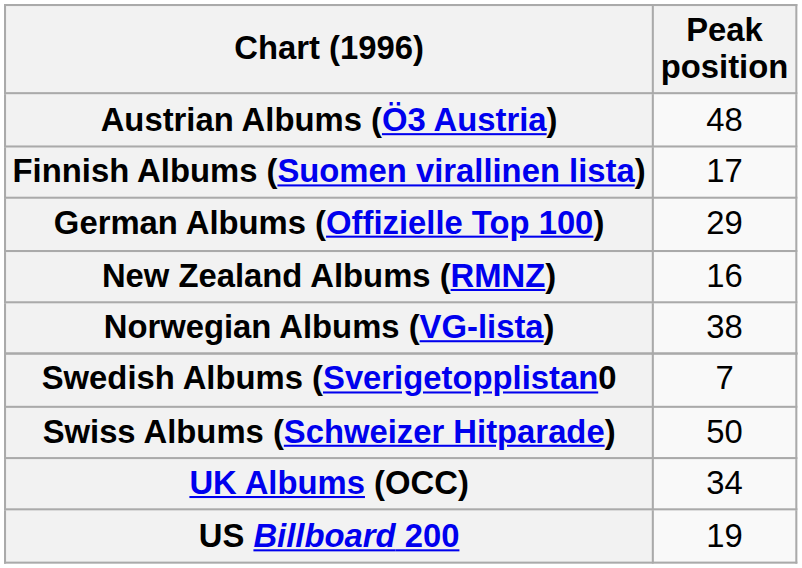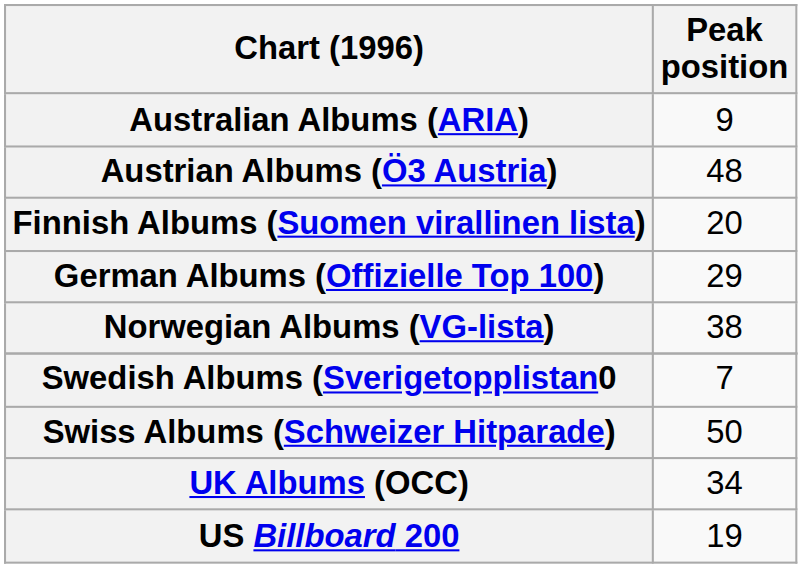+ row: (329, 119)
(724, 171) 17 -> (724, 223) 20
- row: (329, 275)
